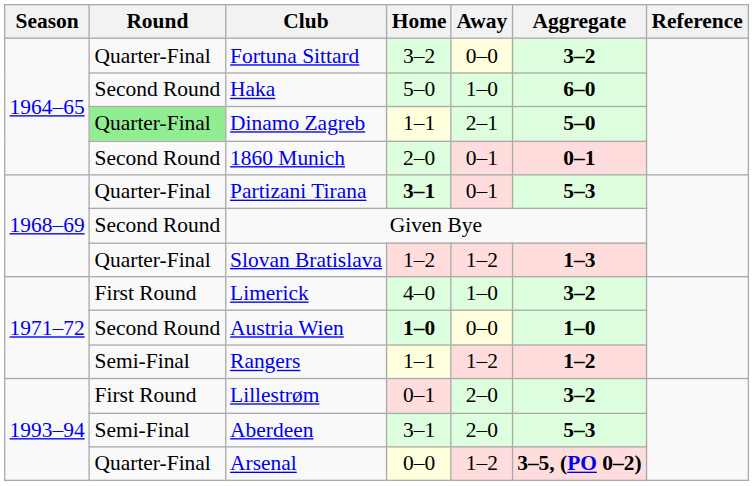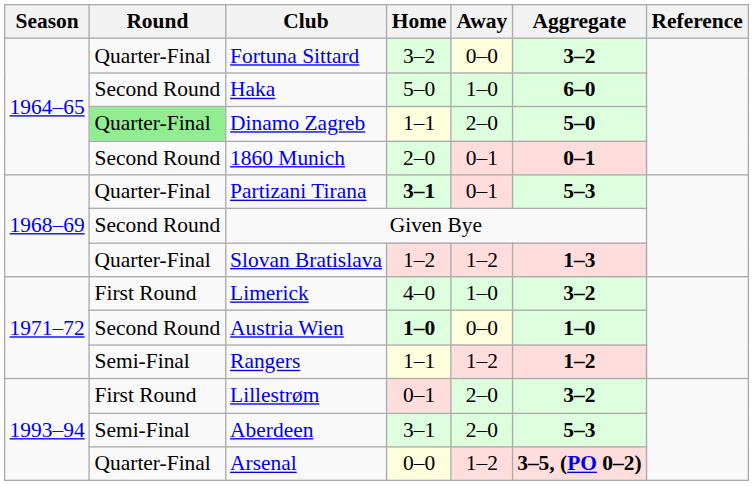(482, 123) 2–1 -> (482, 123) 2–0
